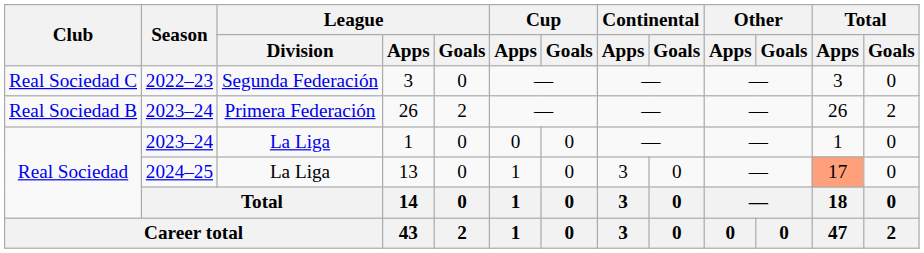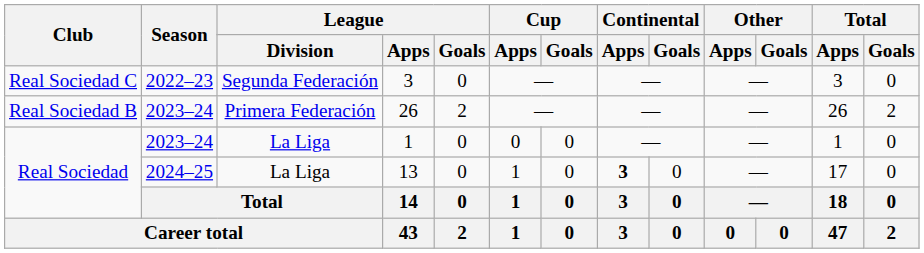(623, 171) normal -> (623, 171) bold
(838, 171) lightsalmon background -> (838, 171) no background
